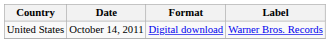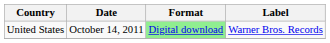(186, 30) no background -> (186, 30) lightgreen background
